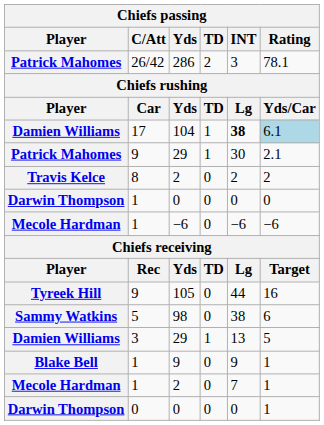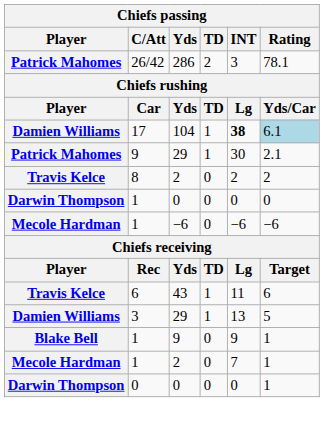- row: (66, 293)
+ row: (66, 293)
- row: (66, 316)
